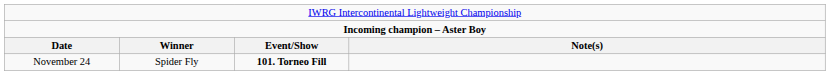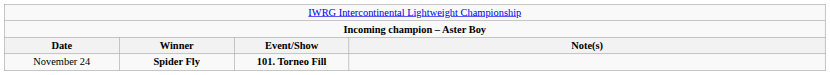(177, 62) normal -> (177, 62) bold
